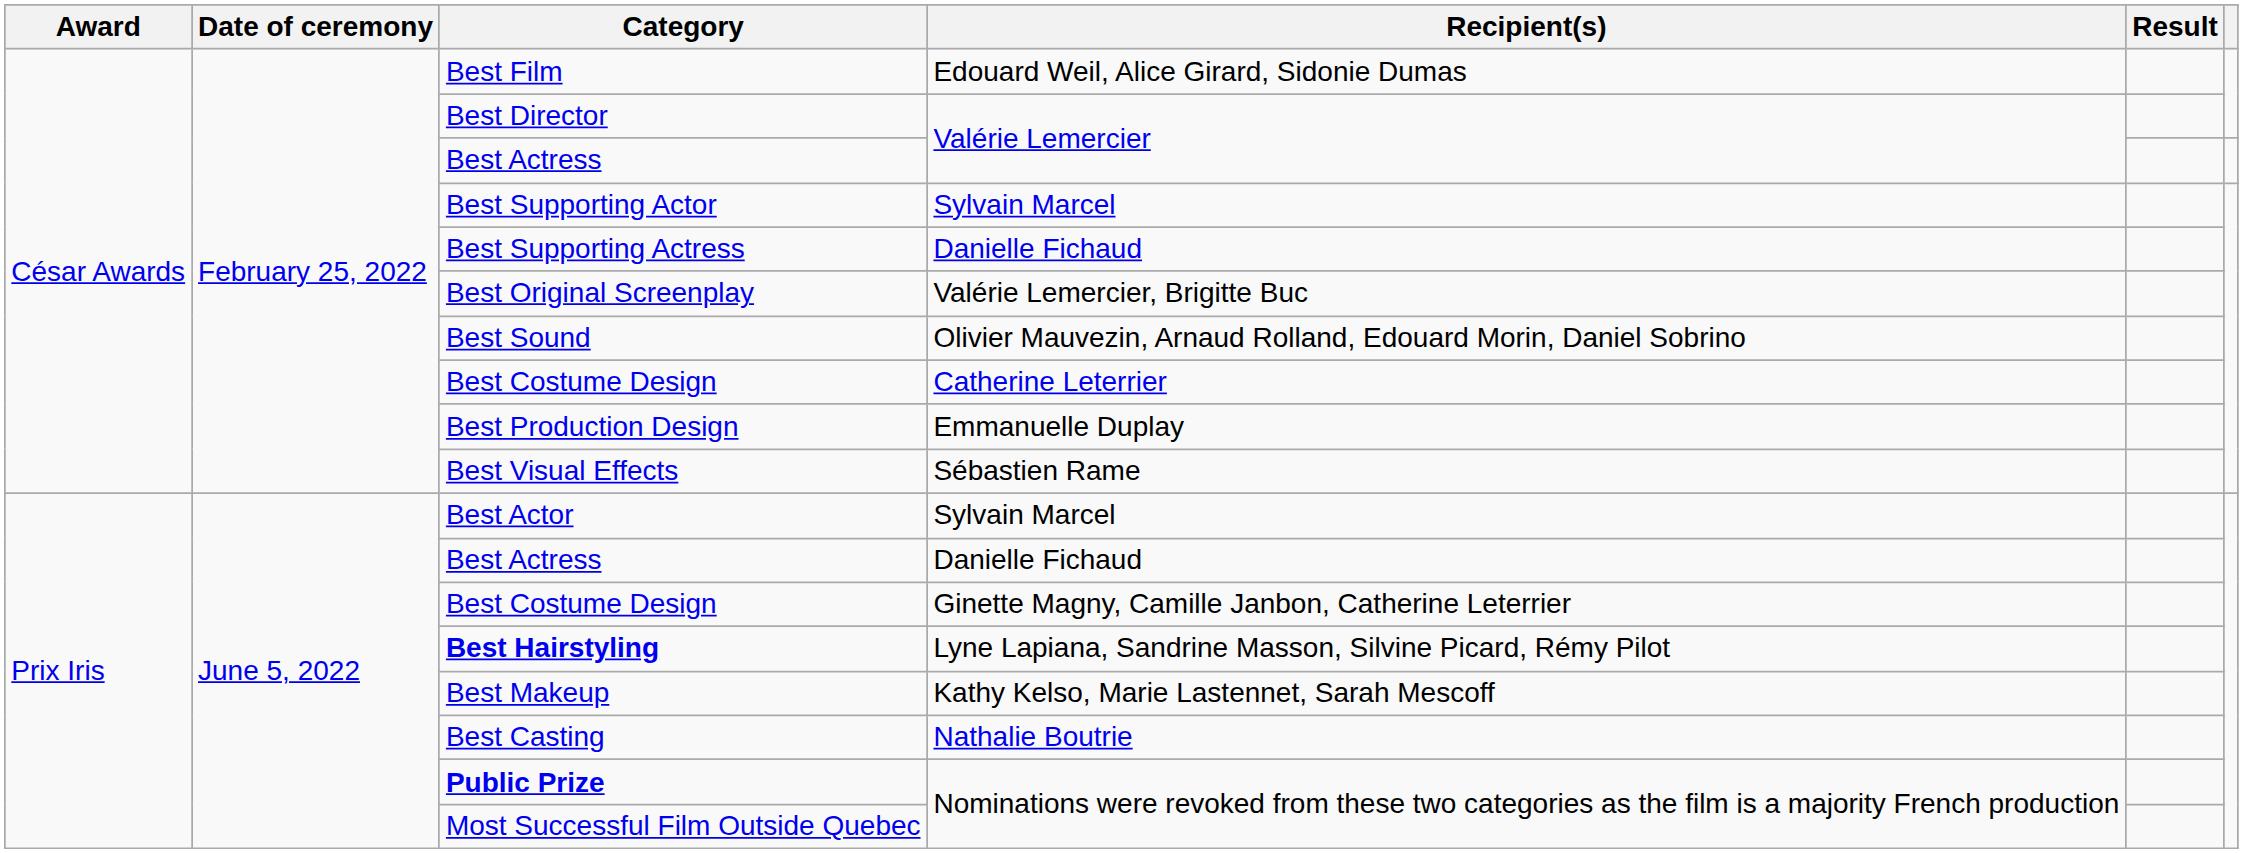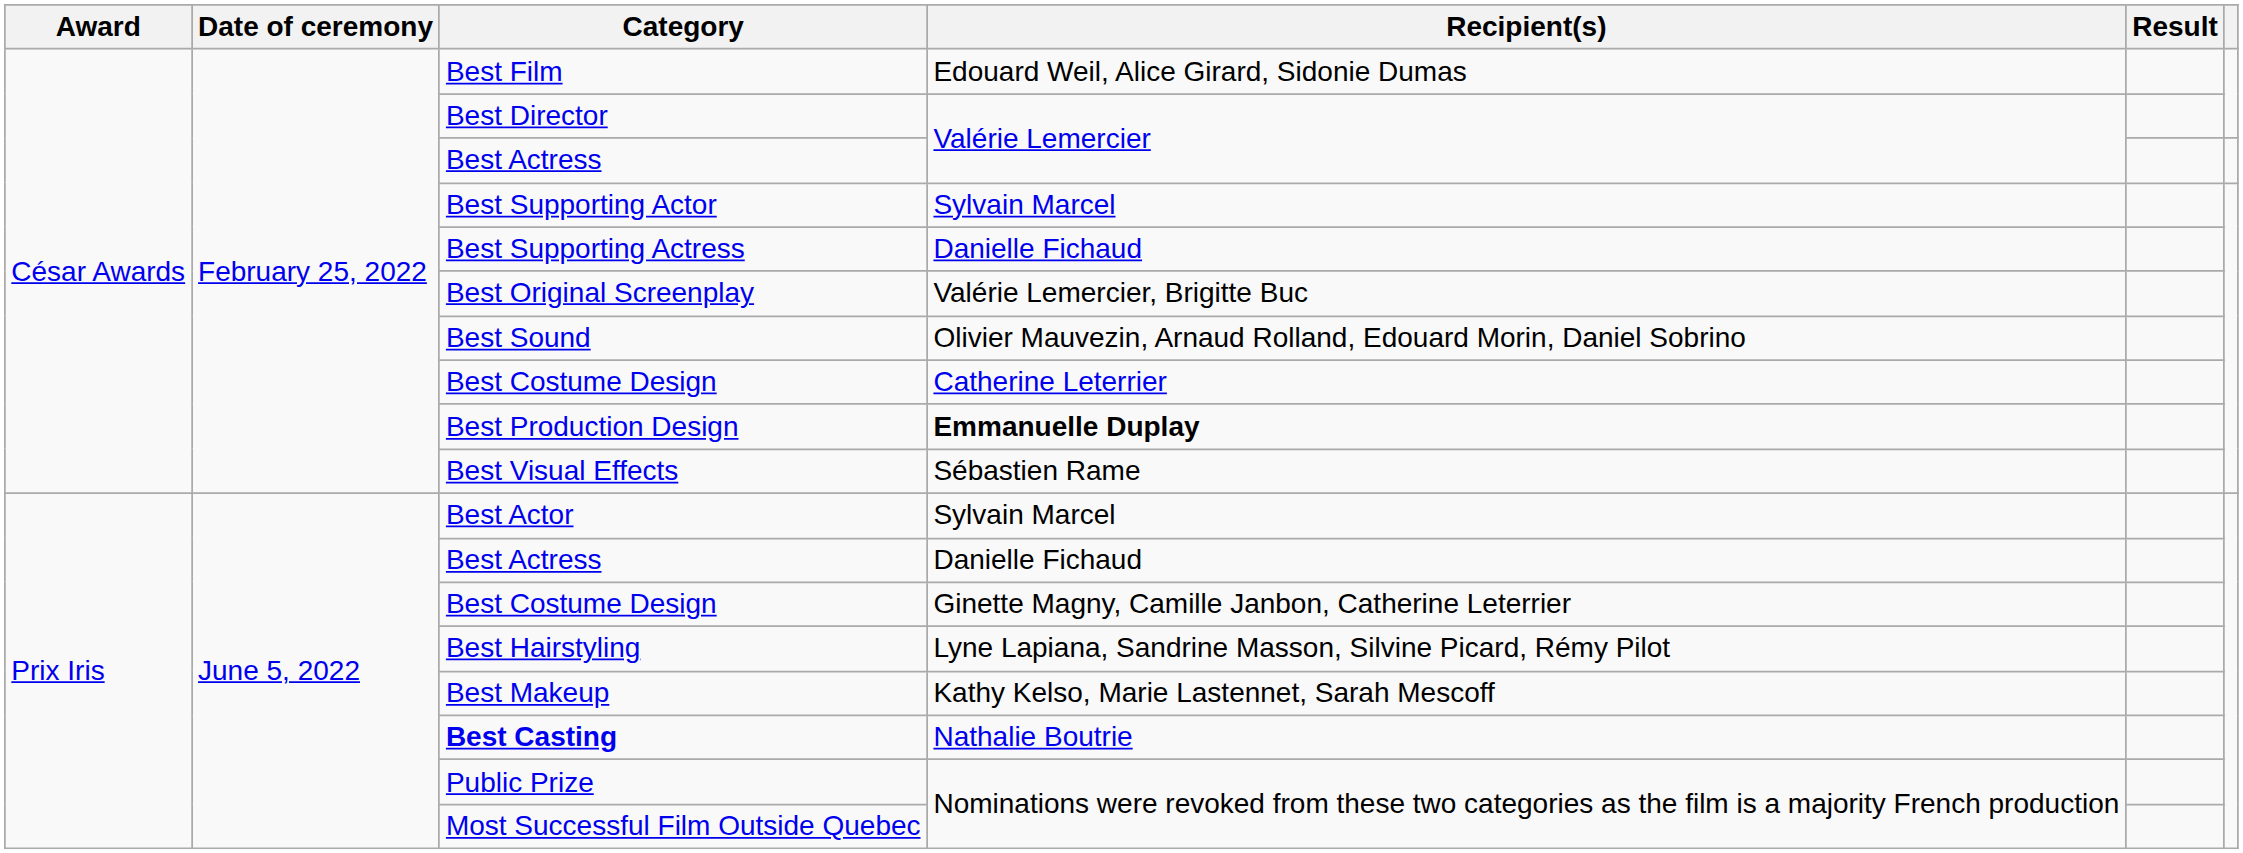(1059, 426) normal -> (1066, 426) bold
(552, 648) bold -> (543, 648) normal
(525, 737) normal -> (531, 737) bold
(525, 781) bold -> (520, 781) normal
